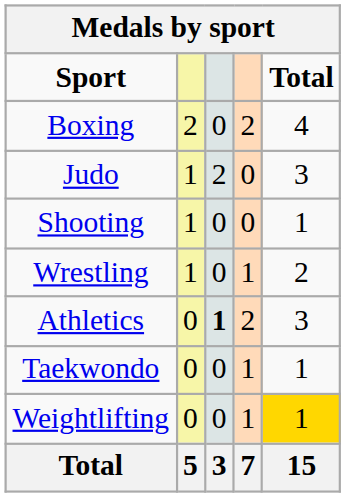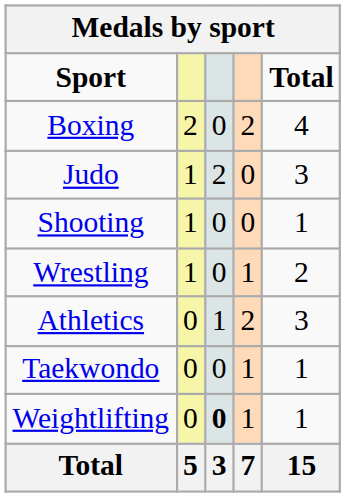(219, 320) bold -> (219, 320) normal
(219, 417) normal -> (219, 417) bold
(301, 417) gold background -> (301, 417) no background
